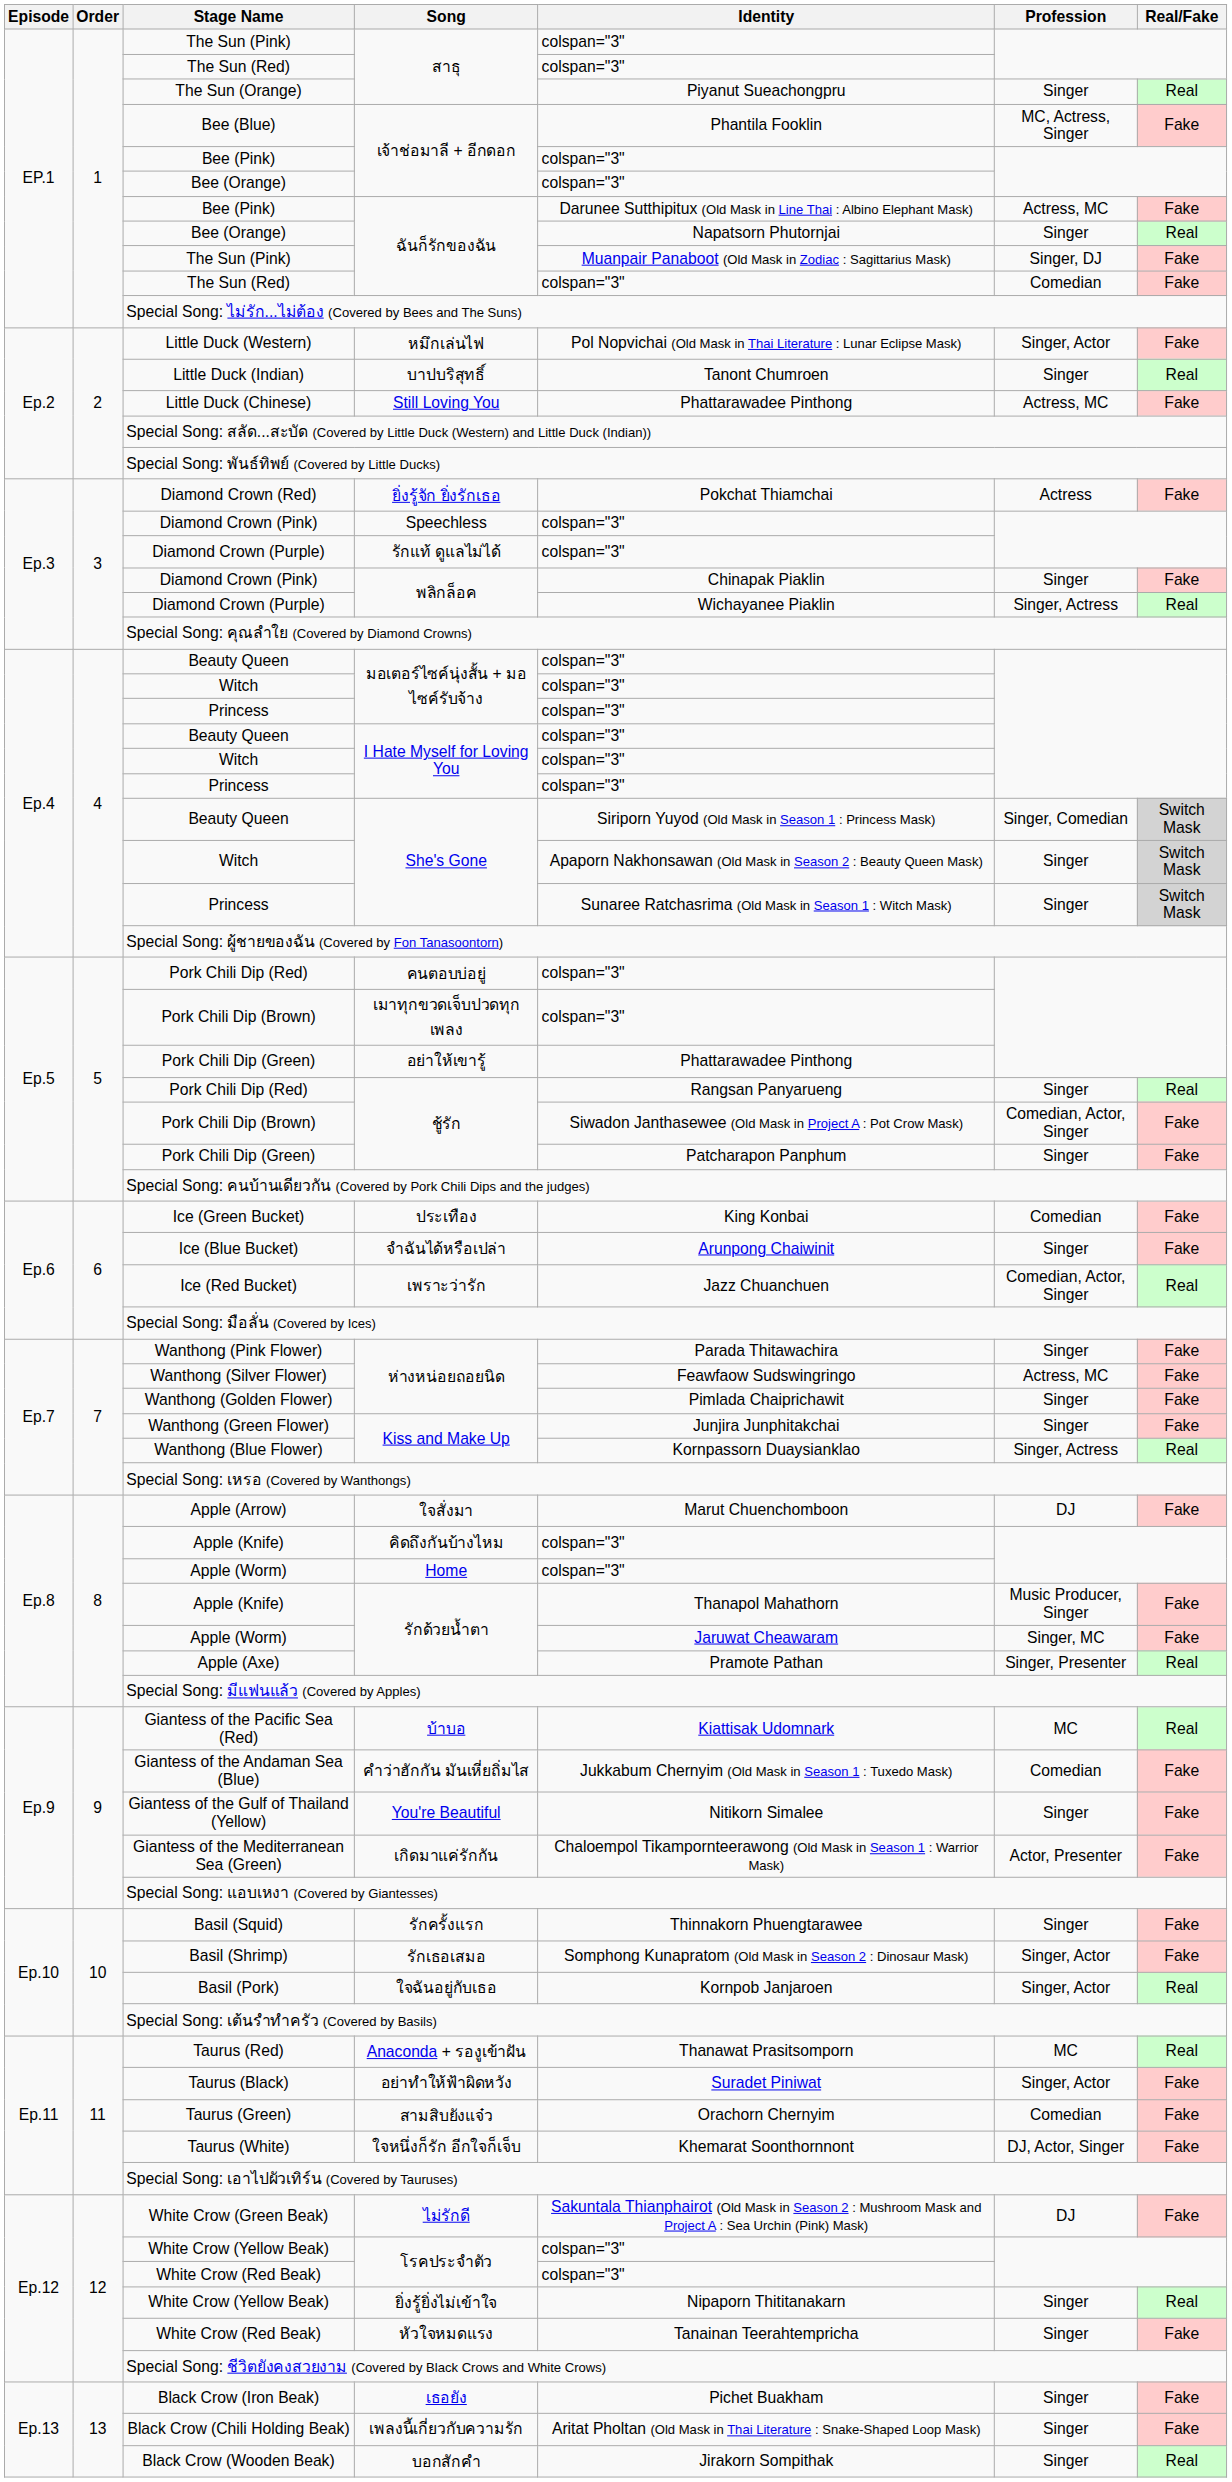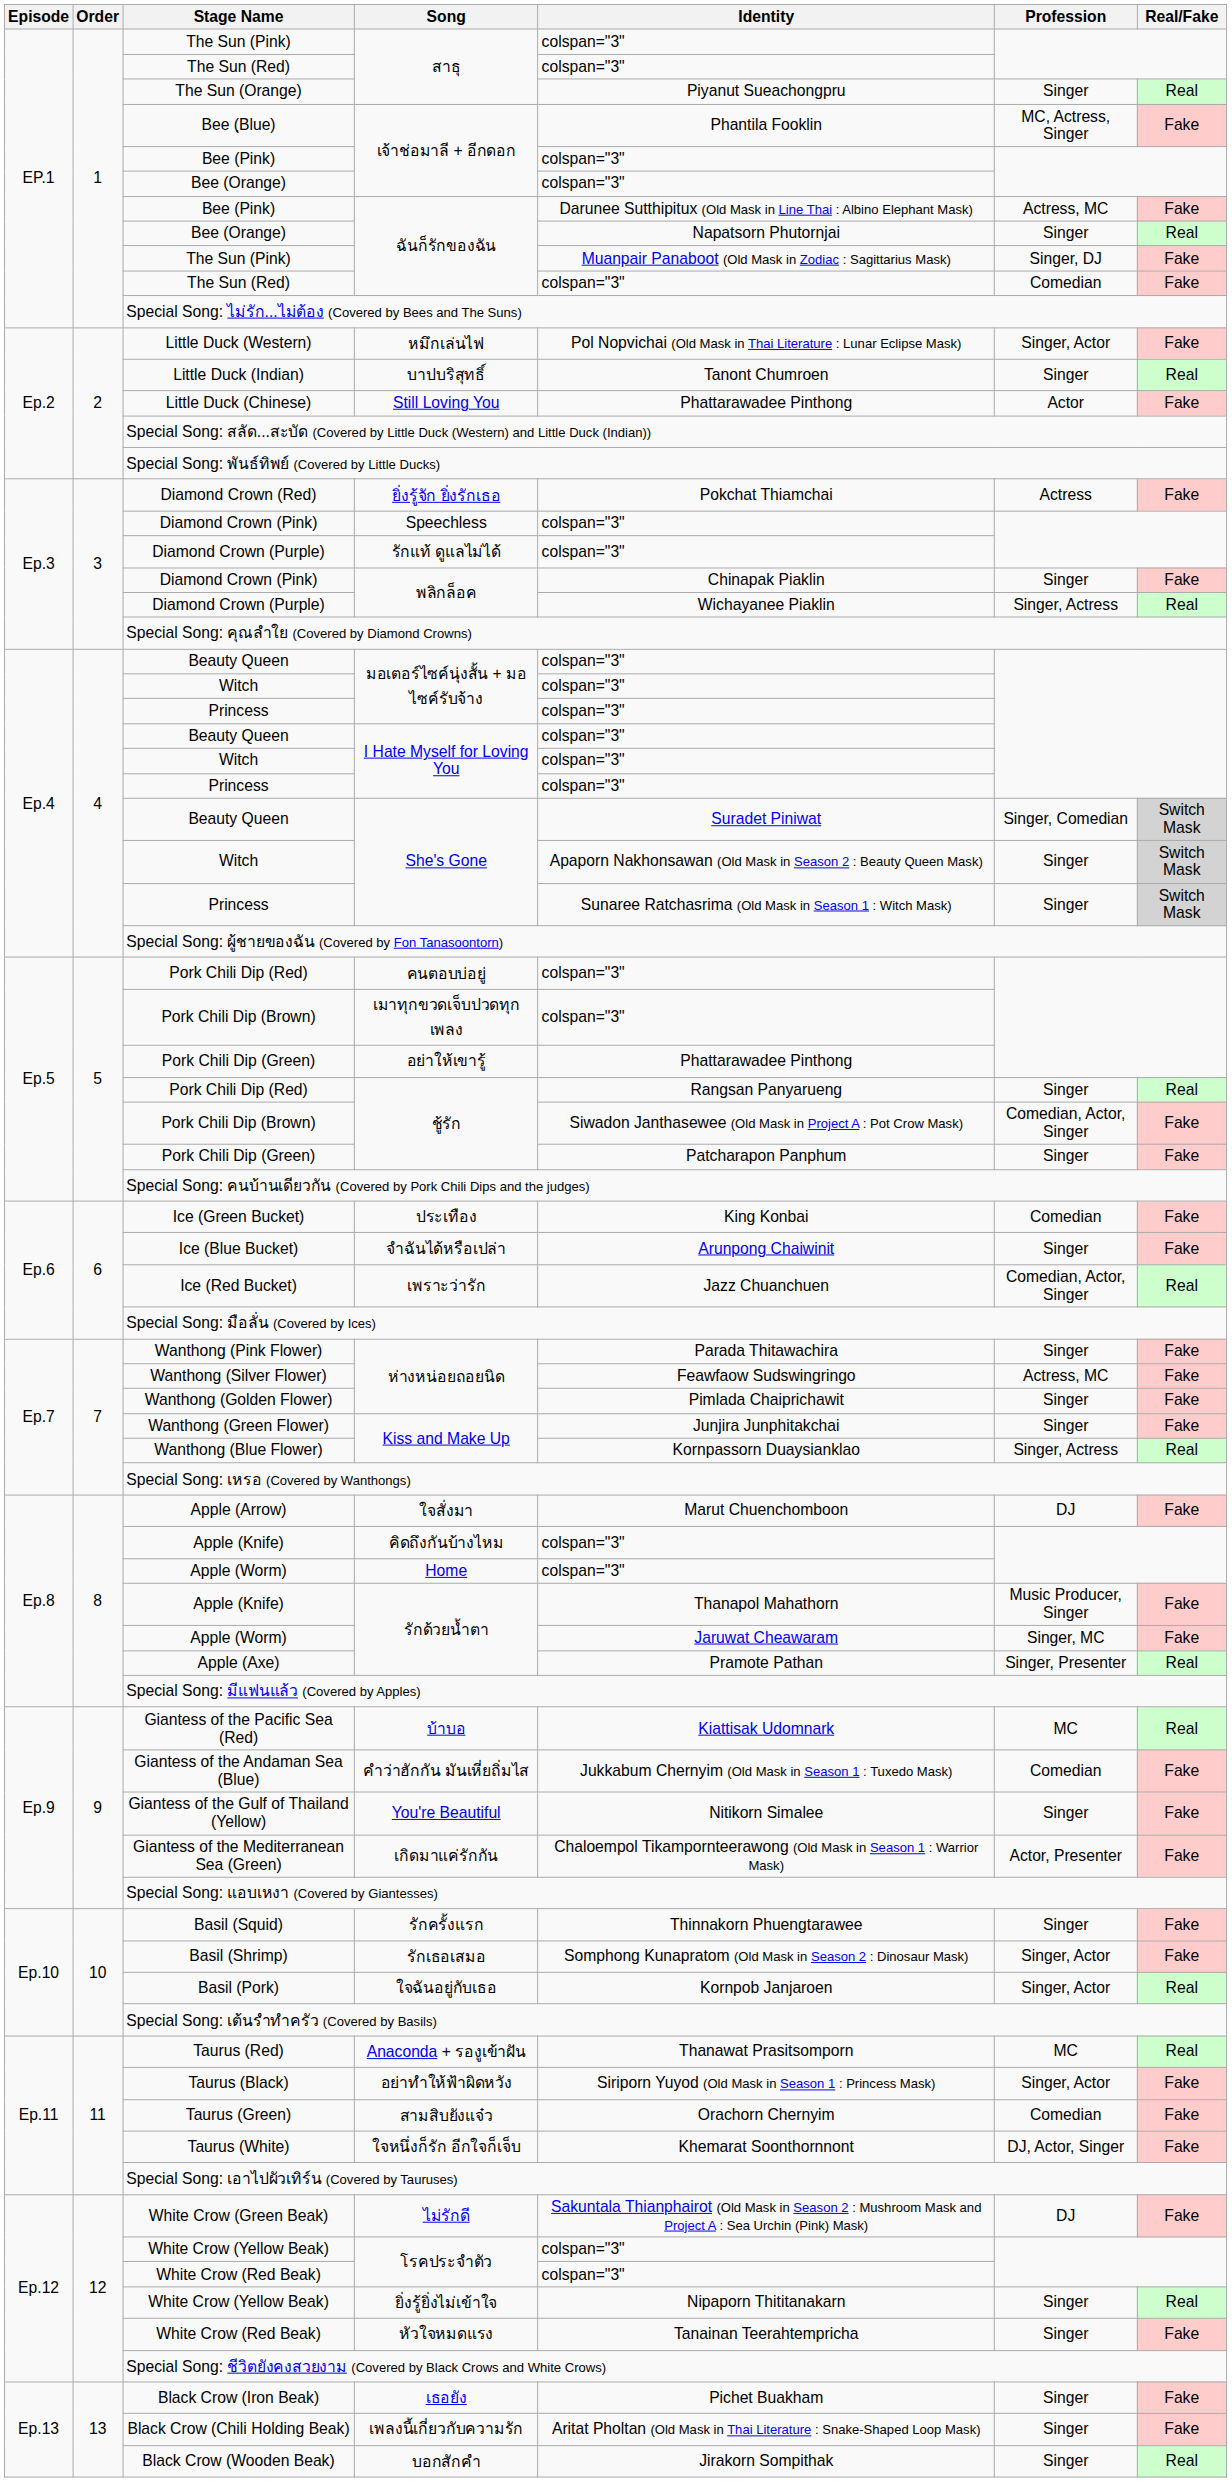(1066, 403) Actress, MC -> (1066, 403) Actor
(766, 819) Siriporn Yuyod (Old Mask in Season 1 : Princess Mask) -> (766, 819) Suradet Piniwat
(766, 2083) Suradet Piniwat -> (766, 2083) Siriporn Yuyod (Old Mask in Season 1 : Princess Mask)
